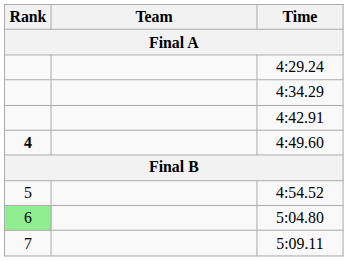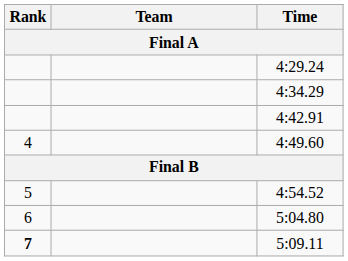(28, 142) bold -> (28, 142) normal
(28, 218) lightgreen background -> (28, 218) no background
(28, 243) normal -> (28, 243) bold
